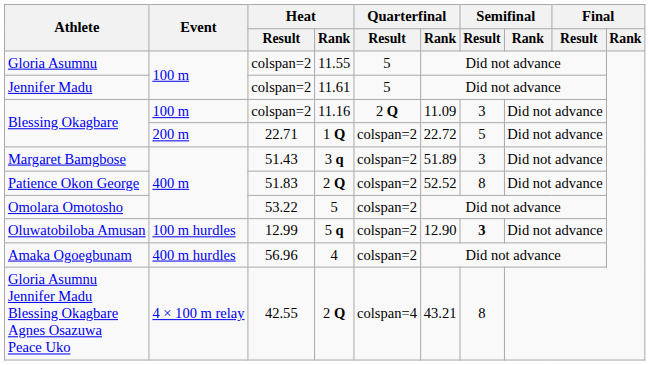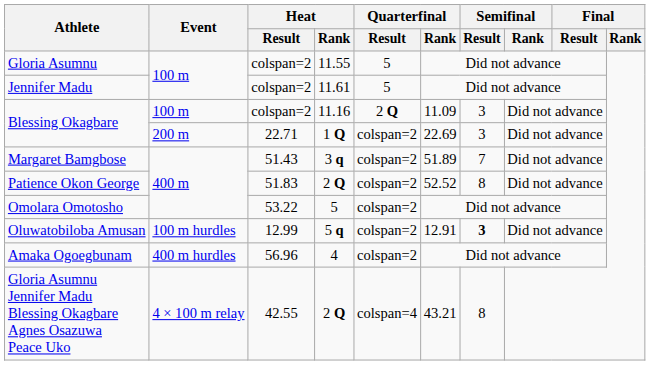(440, 135) 22.72 -> (440, 135) 22.69
(482, 135) 5 -> (482, 135) 3
(482, 159) 3 -> (482, 159) 7
(440, 231) 12.90 -> (440, 231) 12.91
